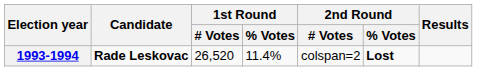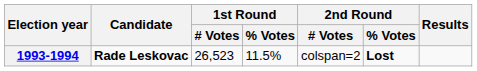(214, 55) 26,520 -> (214, 55) 26,523
(263, 55) 11.4% -> (263, 55) 11.5%
